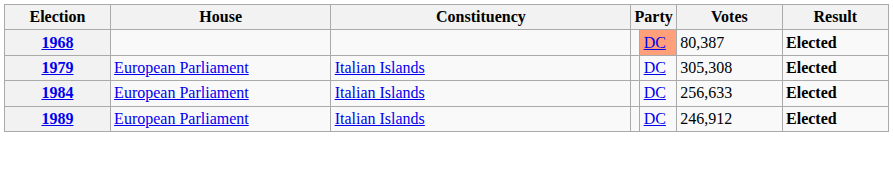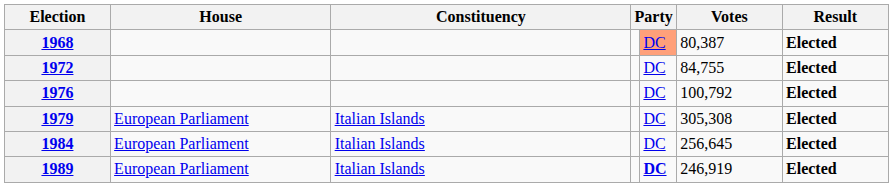+ row: (57, 67)
+ row: (57, 93)
(706, 93) 256,633 -> (706, 144) 256,645
(655, 118) normal -> (655, 169) bold
(706, 118) 246,912 -> (706, 169) 246,919
